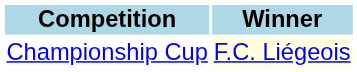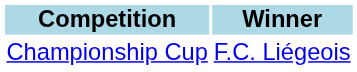(282, 52) lightyellow background -> (282, 52) no background
